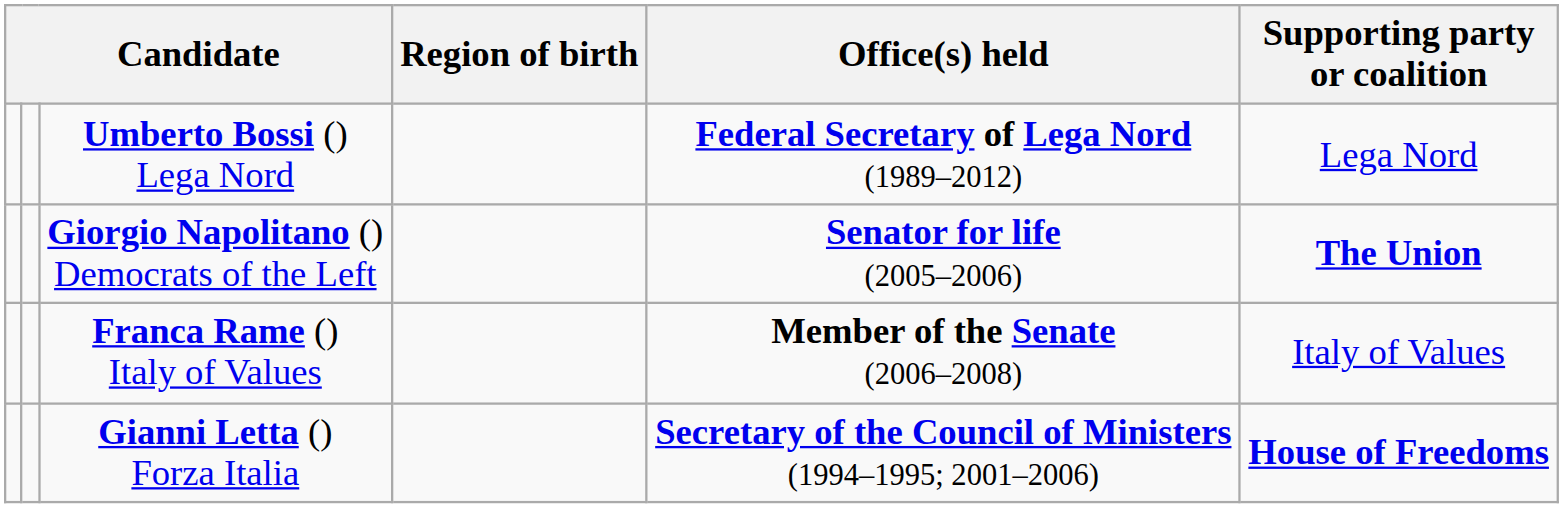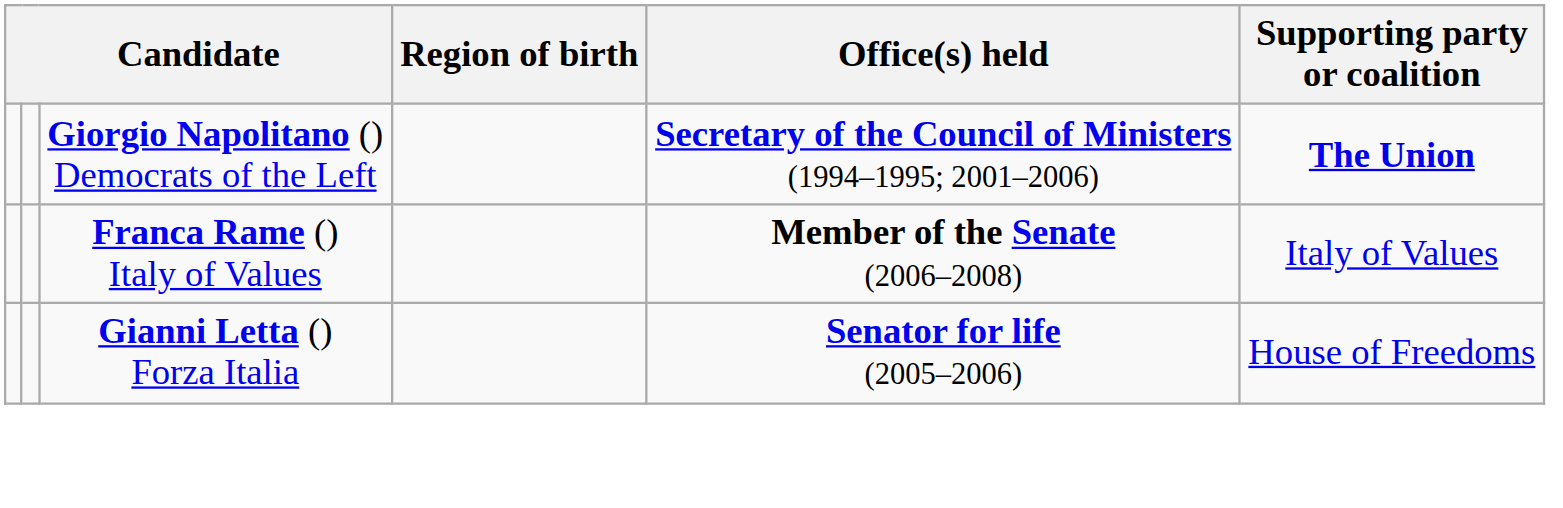- row: (215, 153)
(943, 252) Senator for life (2005–2006) -> (943, 153) Secretary of the Council of Ministers (1994–1995; 2001–2006)
(943, 451) Secretary of the Council of Ministers (1994–1995; 2001–2006) -> (943, 352) Senator for life (2005–2006)
(1399, 451) bold -> (1392, 352) normal
